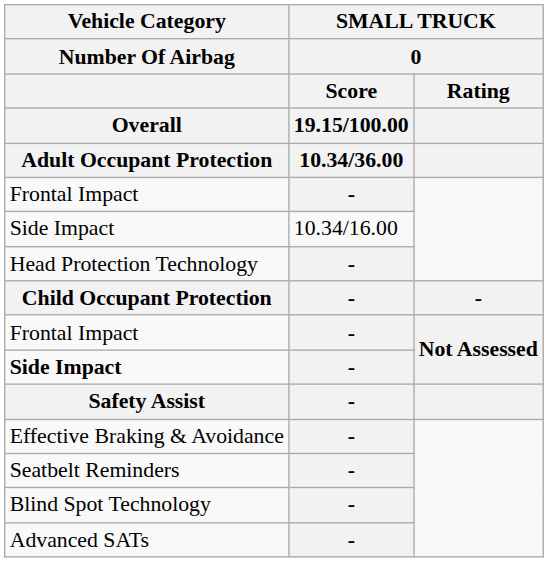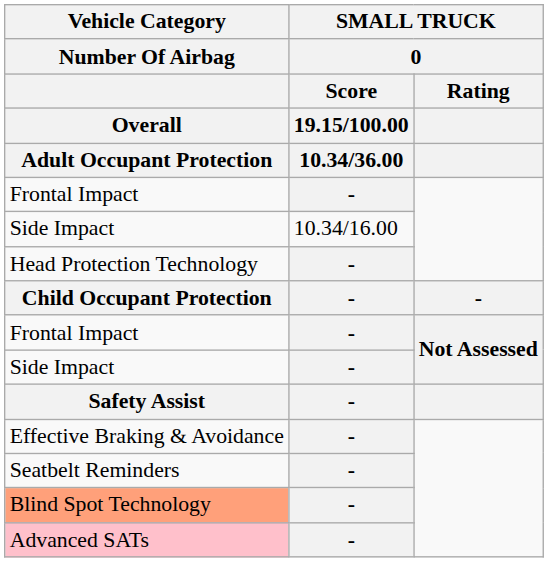(66, 366) bold -> (62, 366) normal
(110, 504) no background -> (110, 504) lightsalmon background
(79, 539) no background -> (79, 539) pink background
